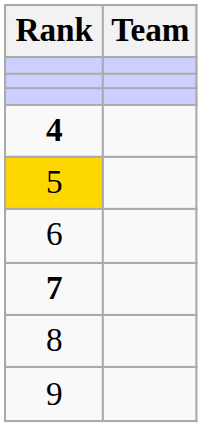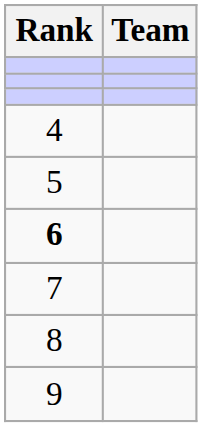(54, 129) bold -> (54, 129) normal
(54, 182) gold background -> (54, 182) no background
(54, 235) normal -> (54, 235) bold
(54, 288) bold -> (54, 288) normal
